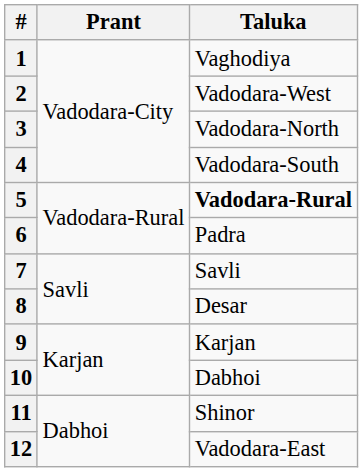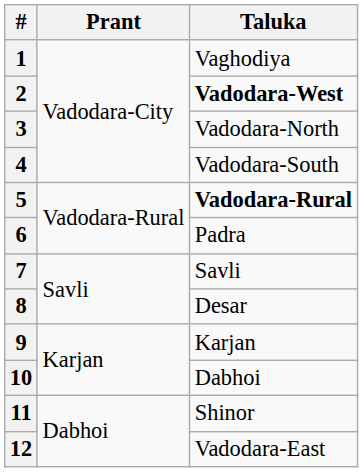(263, 93) normal -> (269, 93) bold
